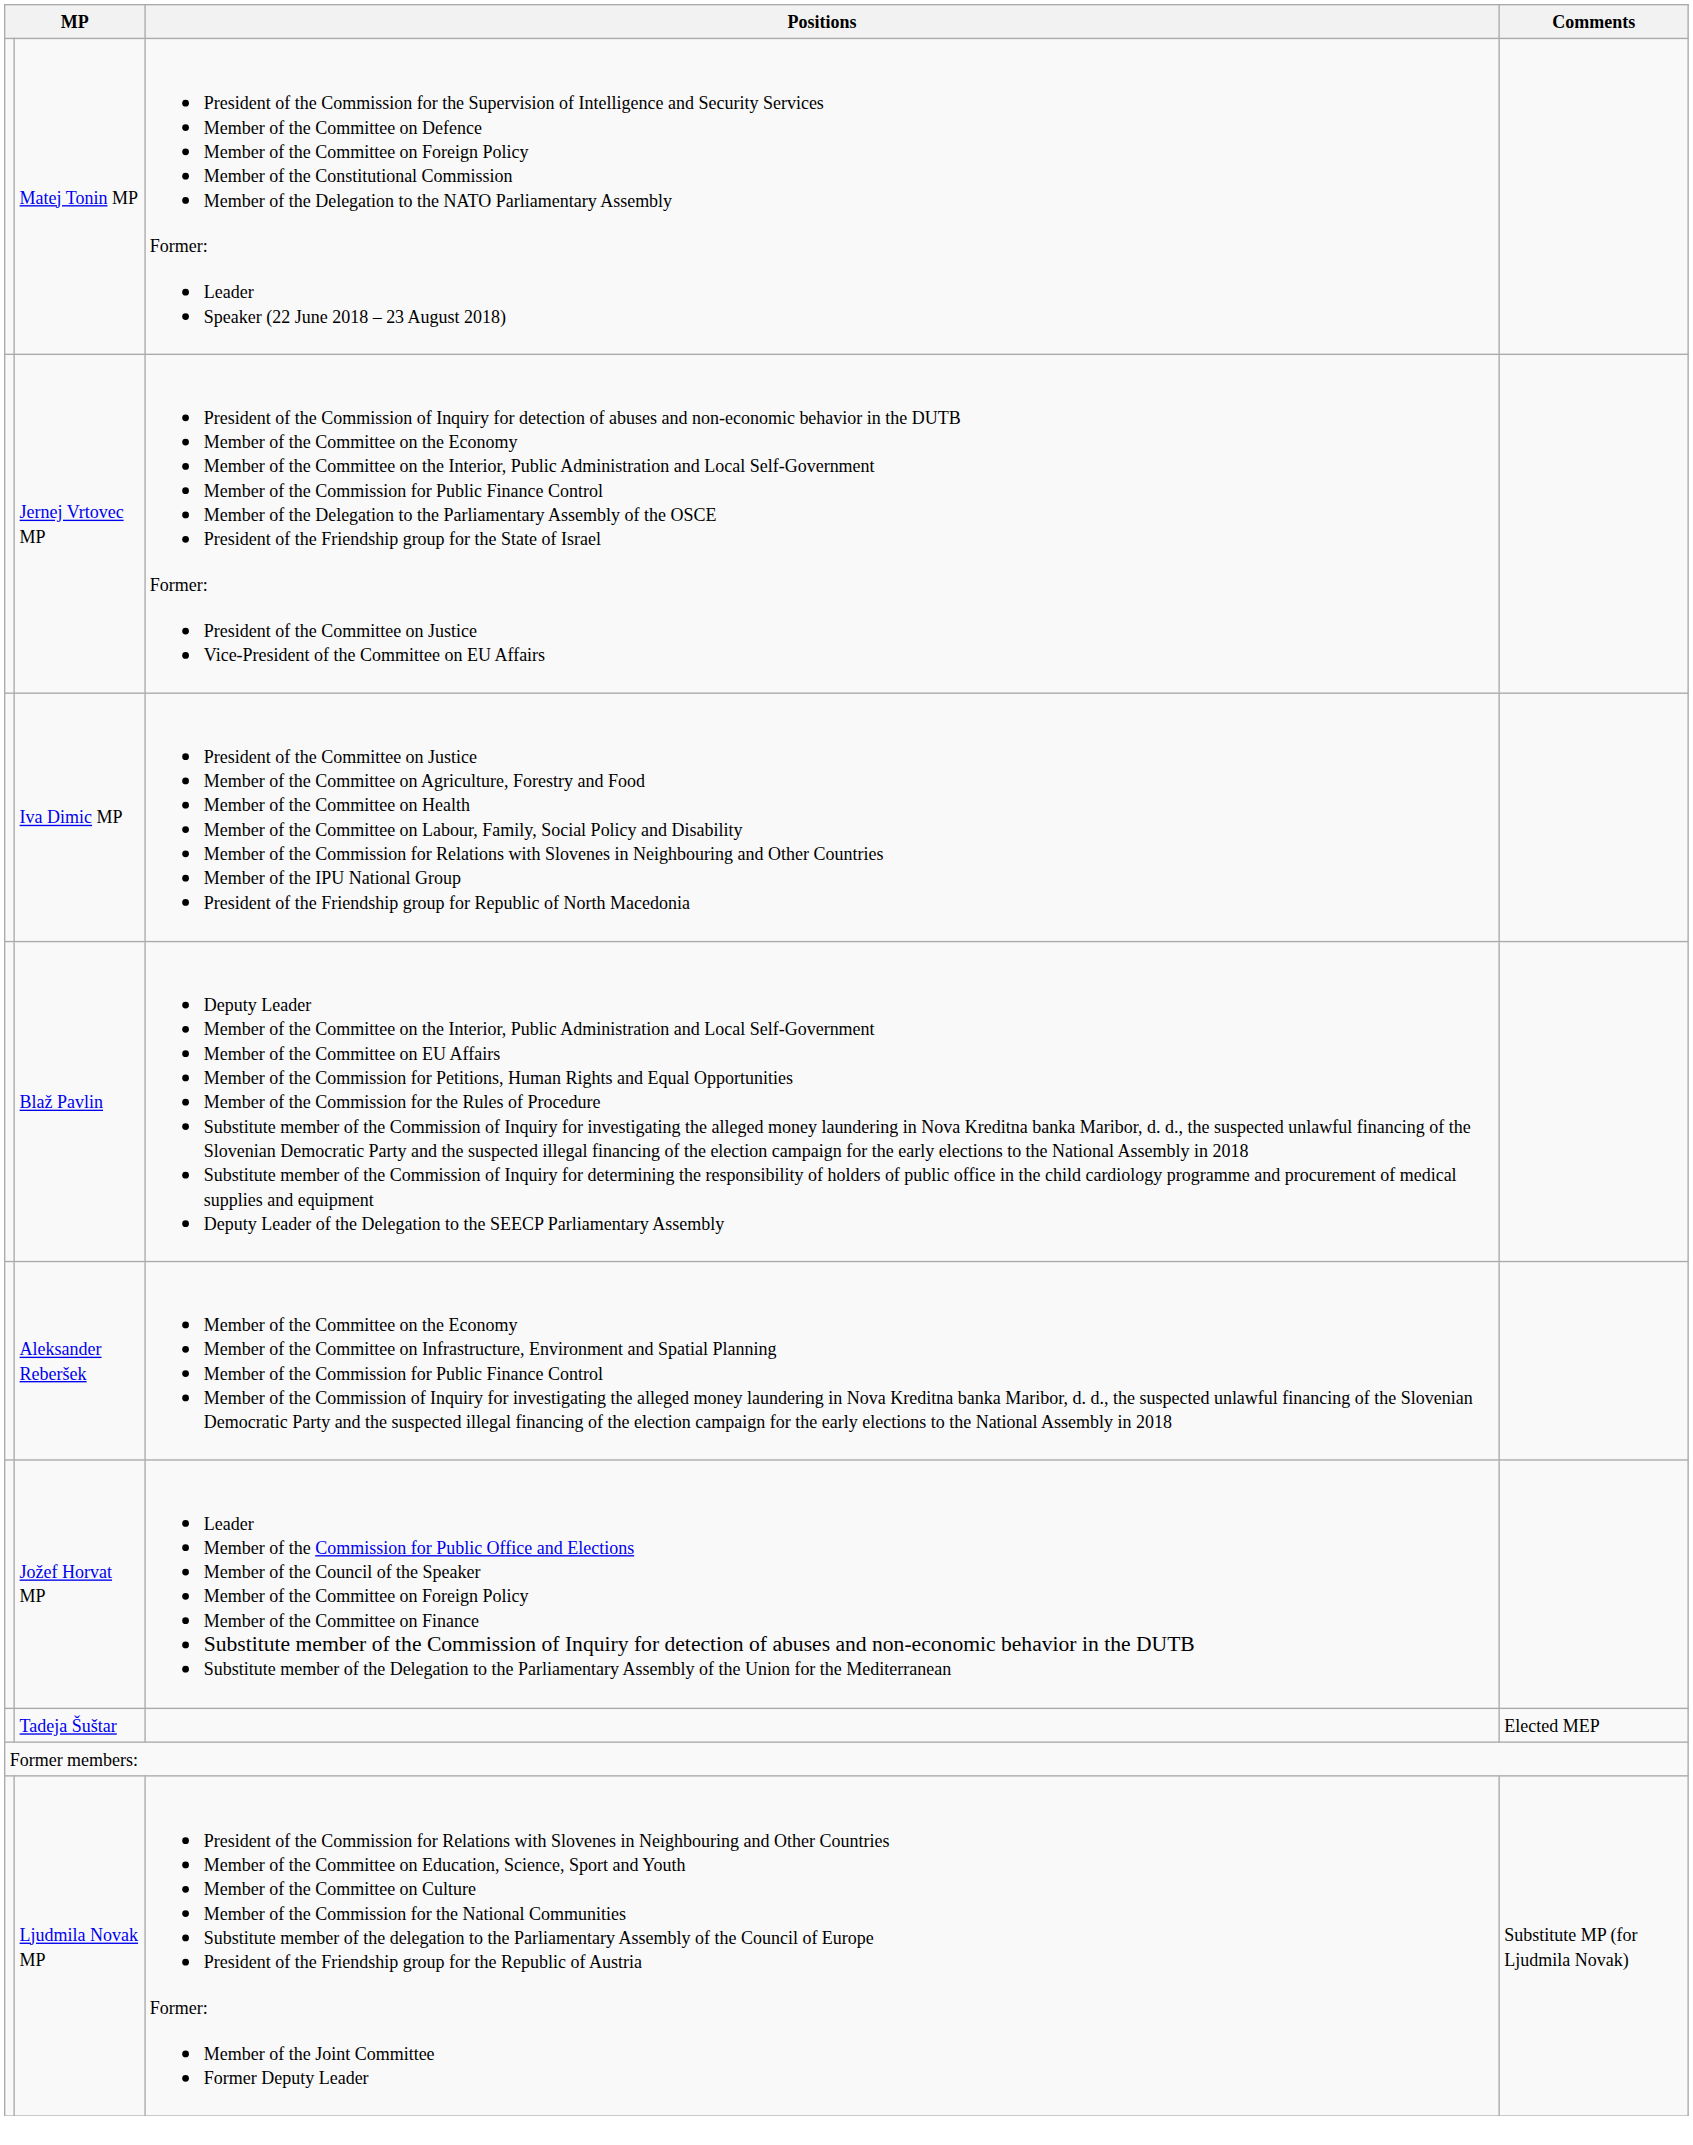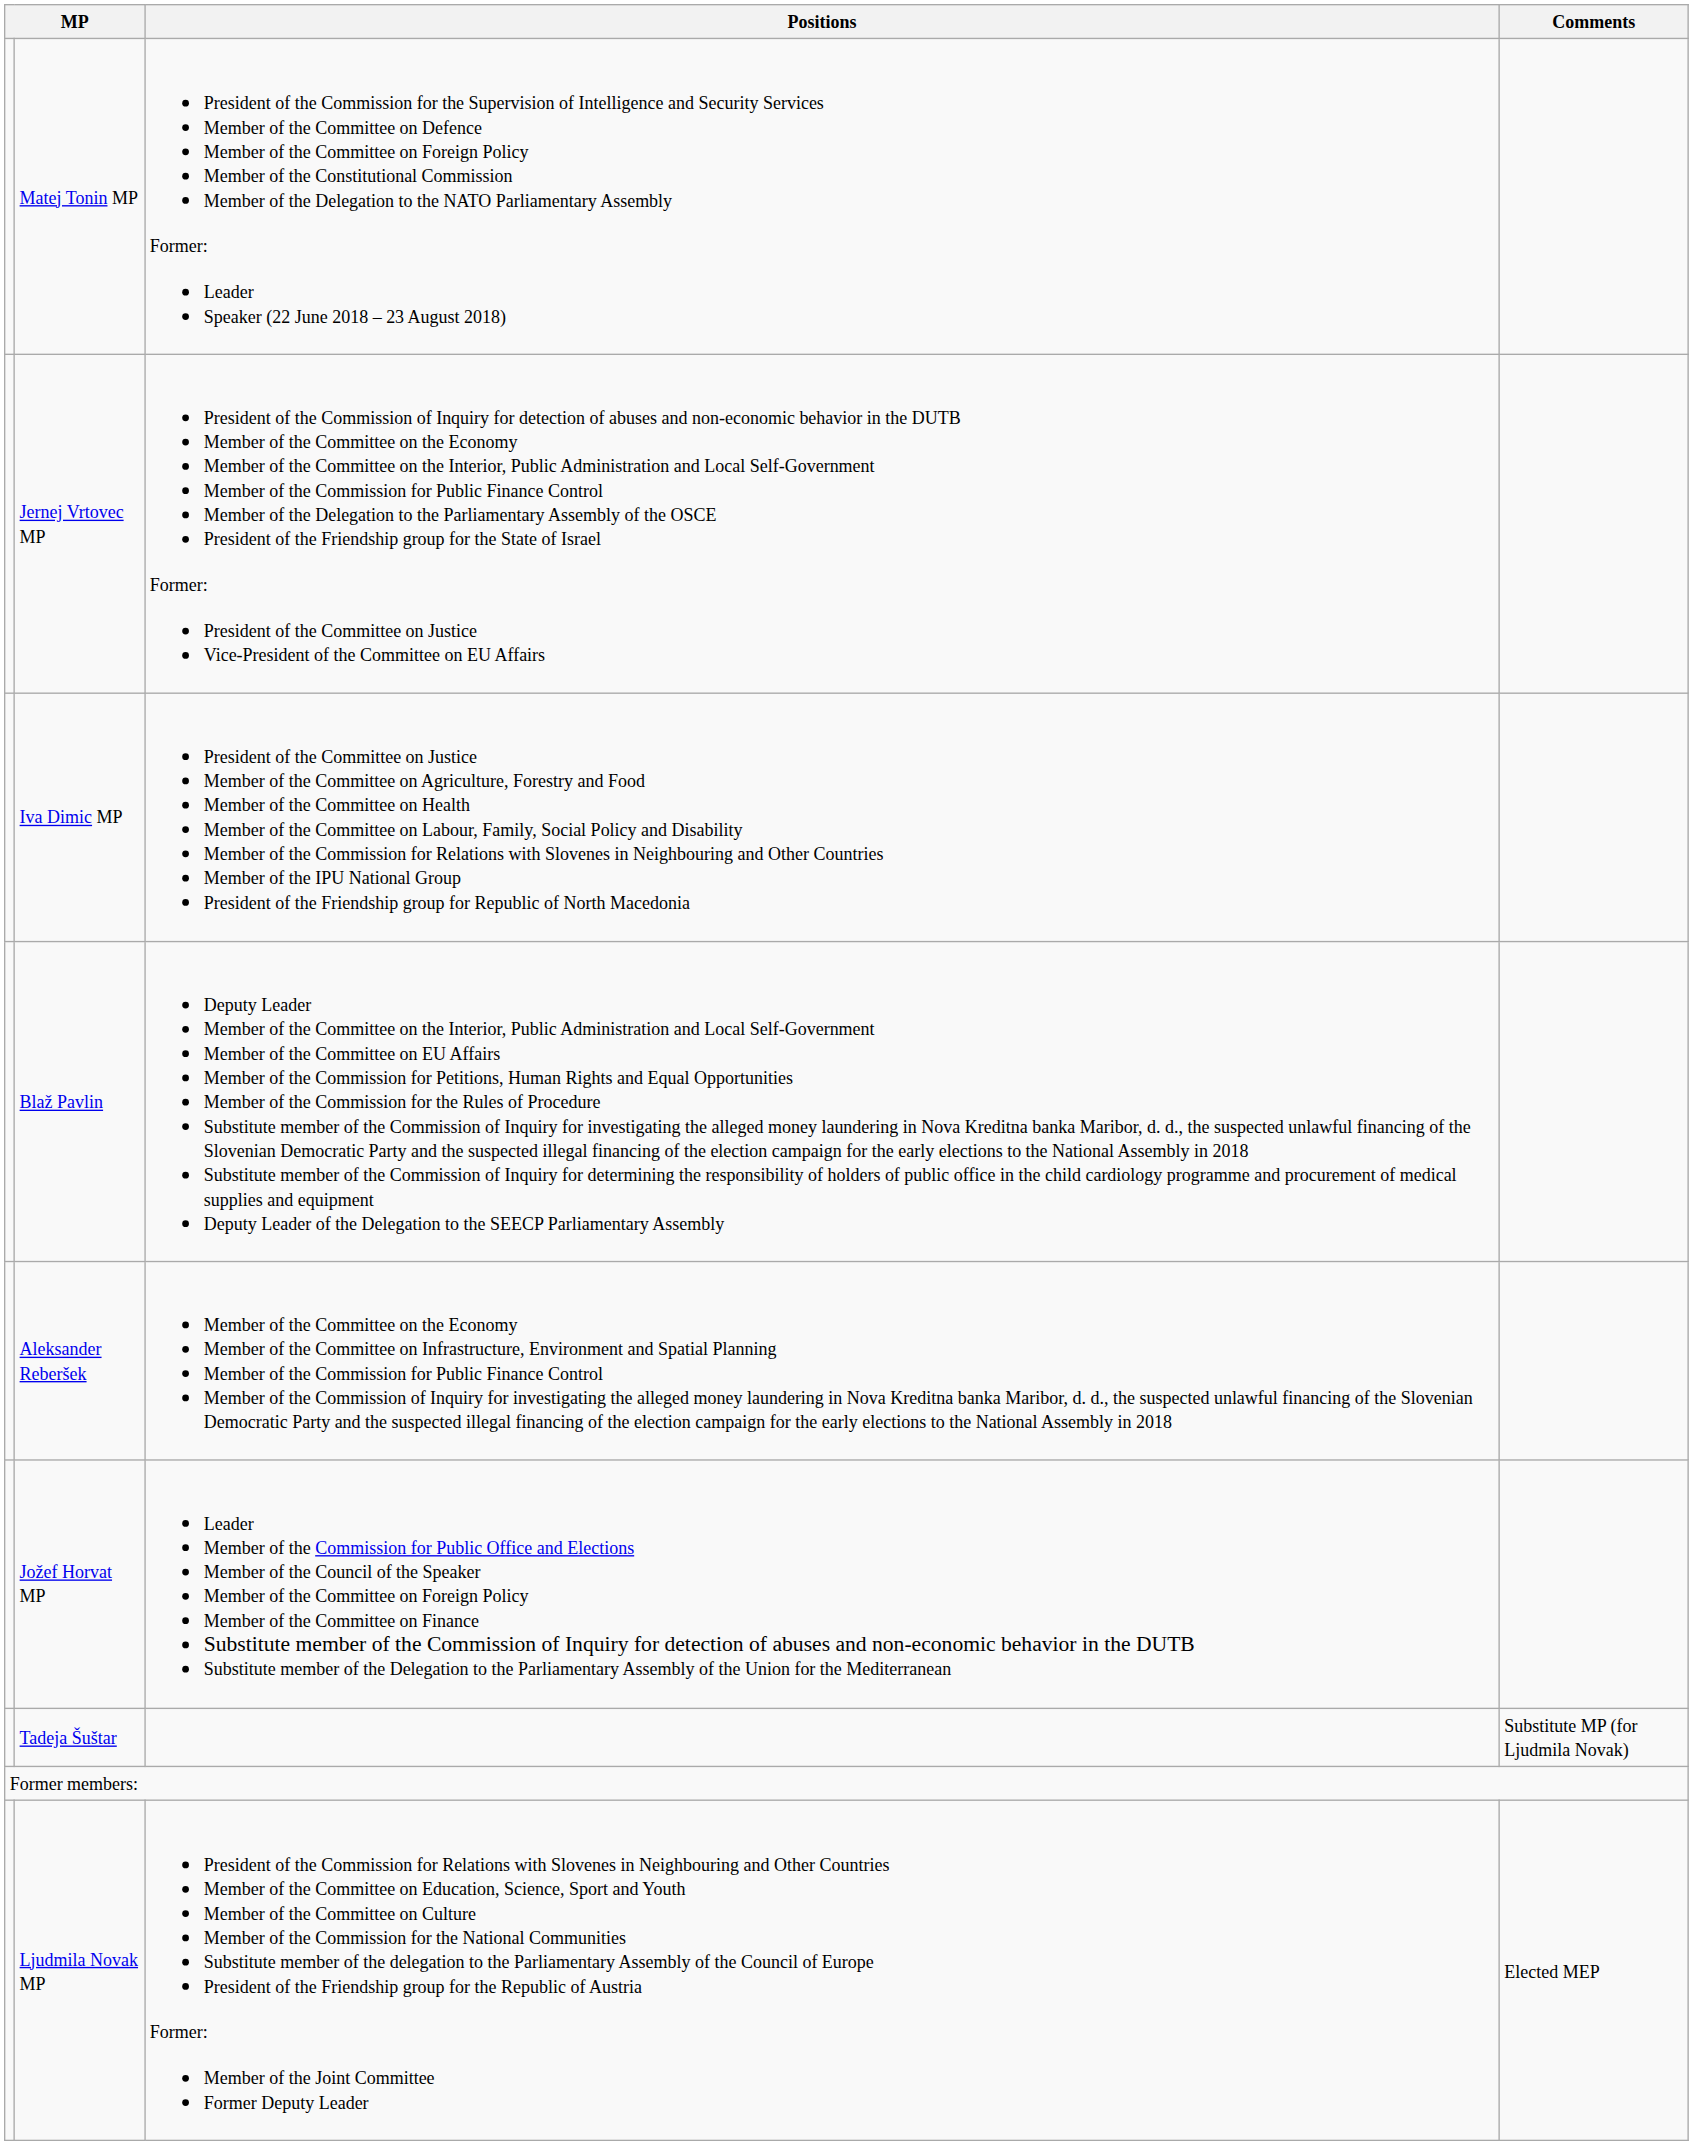(1552, 1726) Elected MEP -> (1571, 1738) Substitute MP (for Ljudmila Novak)
(1571, 1947) Substitute MP (for Ljudmila Novak) -> (1552, 1971) Elected MEP
